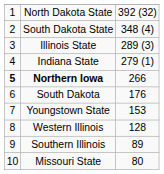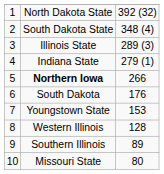(13, 78) bold -> (13, 78) normal
